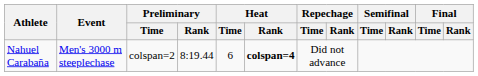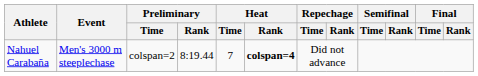(230, 56) 6 -> (230, 56) 7
